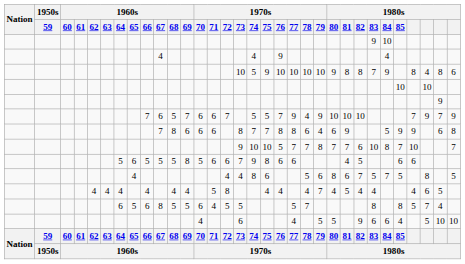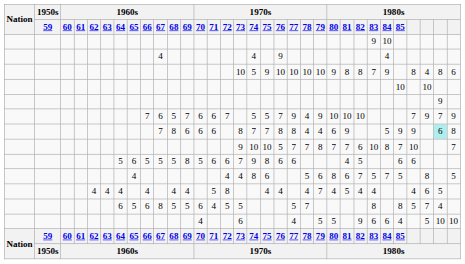(307, 132) 6 -> (307, 132) 4
(440, 132) no background -> (440, 132) paleturquoise background
